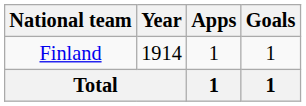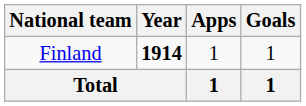(161, 52) normal -> (161, 52) bold
